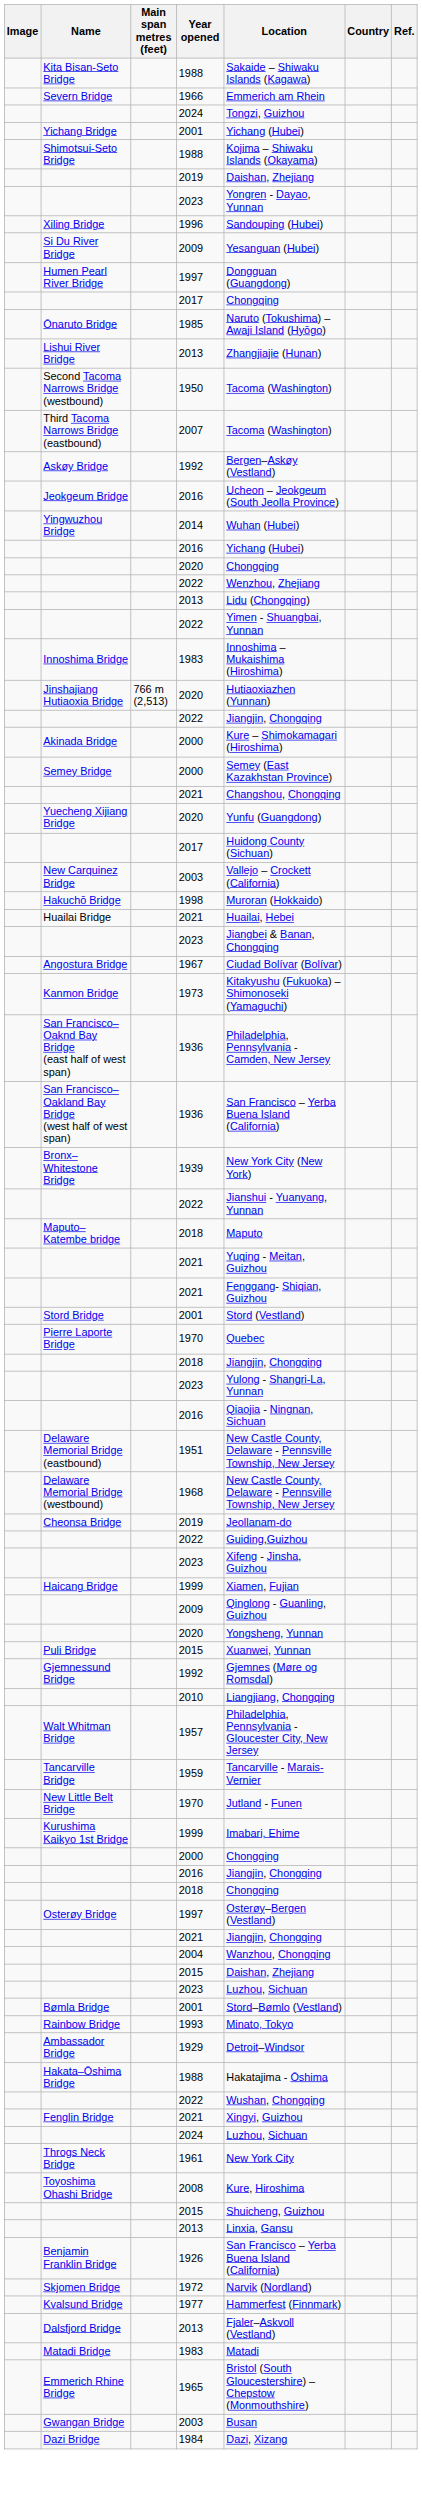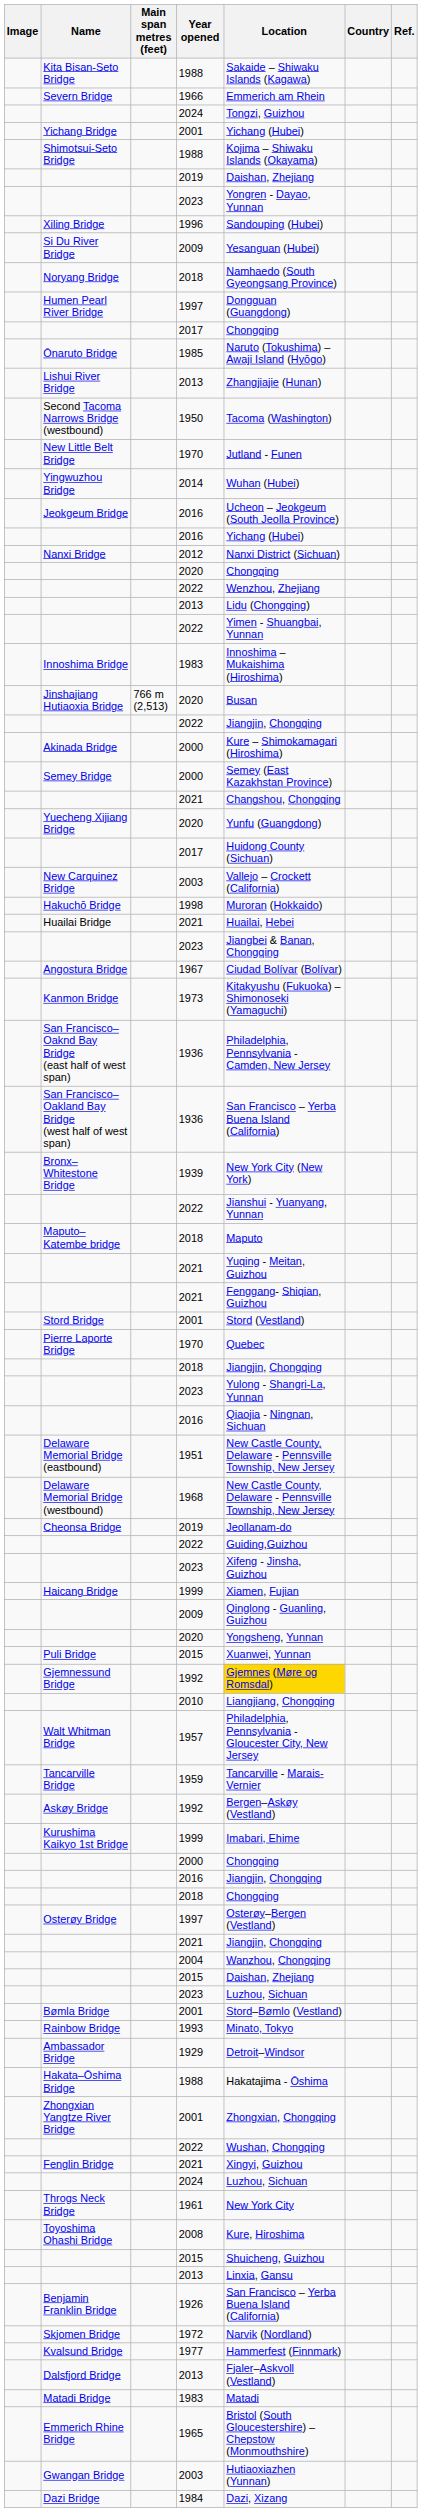+ row: (81, 277)
- row: (81, 431)
rows swapped: (76, 466) <-> (78, 1803)
rows swapped: (73, 525) <-> (86, 496)
+ row: (74, 554)
(261, 695) Hutiaoxiazhen (Yunnan) -> (242, 700) Busan
(272, 1673) no background -> (272, 1678) gold background
+ row: (77, 2117)
(242, 2422) Busan -> (261, 2475) Hutiaoxiazhen (Yunnan)
